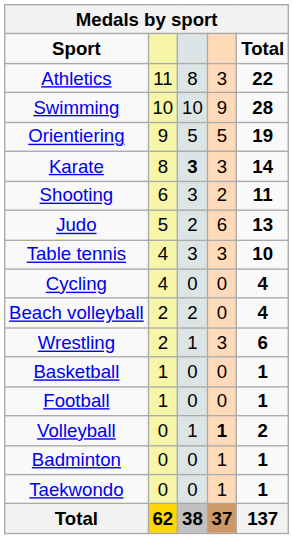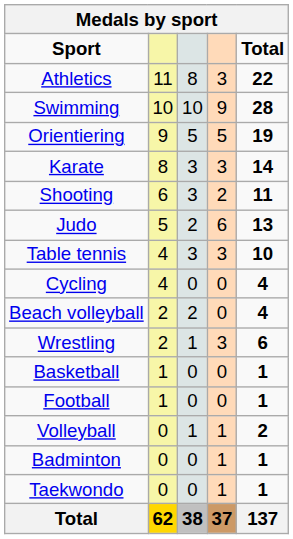(192, 166) bold -> (192, 166) normal
(222, 430) bold -> (222, 430) normal
